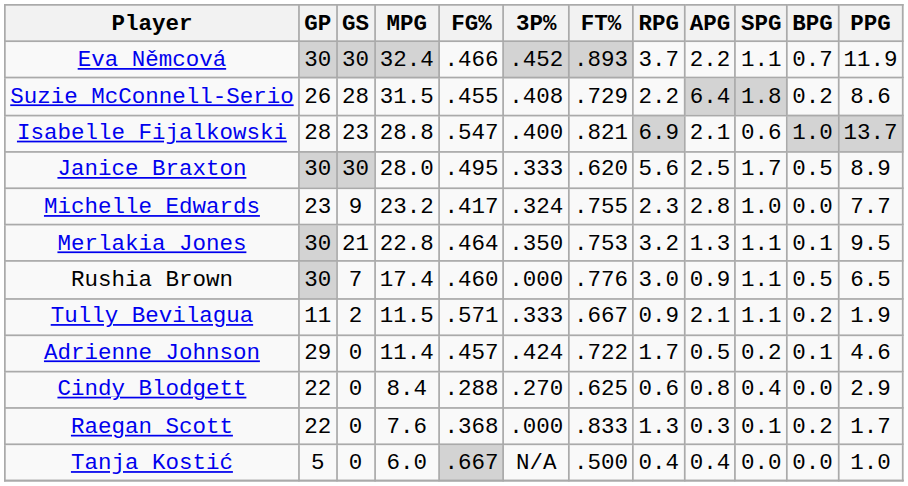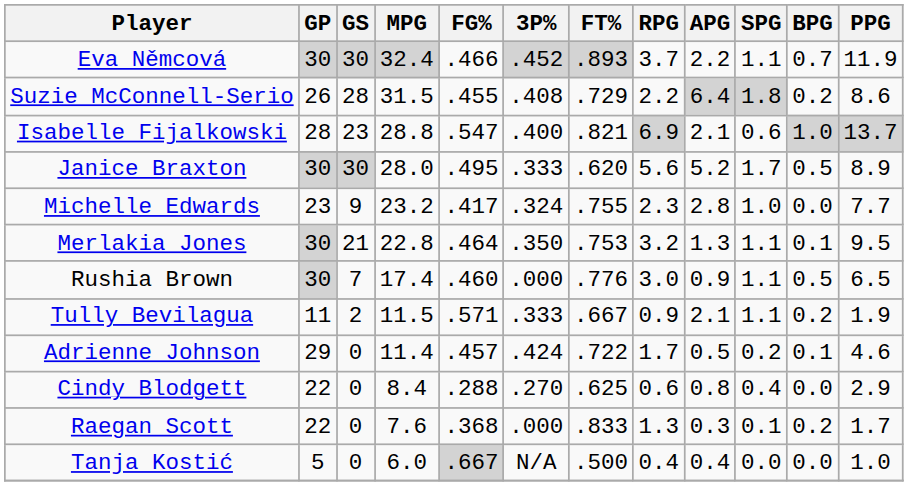(710, 170) 2.5 -> (710, 170) 5.2
